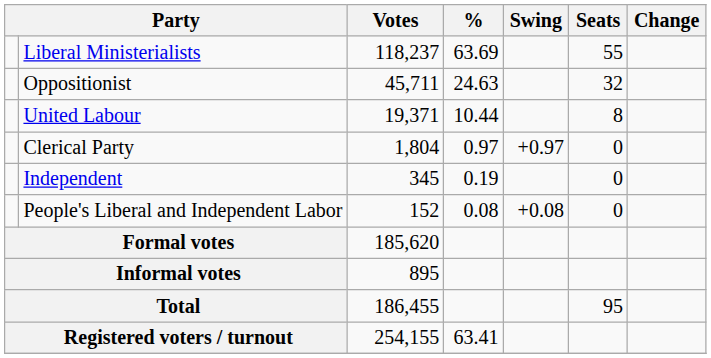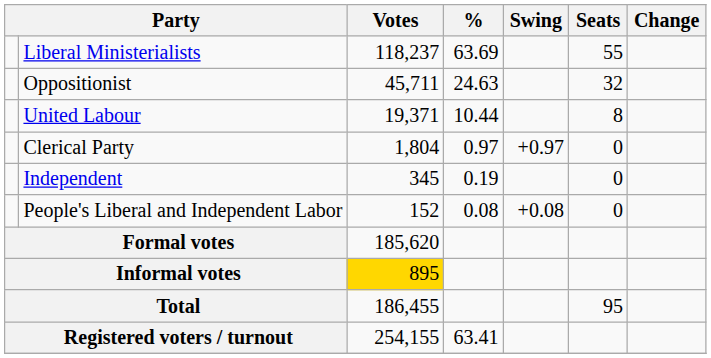(424, 274) no background -> (424, 274) gold background
